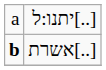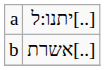(14, 49) bold -> (14, 49) normal
